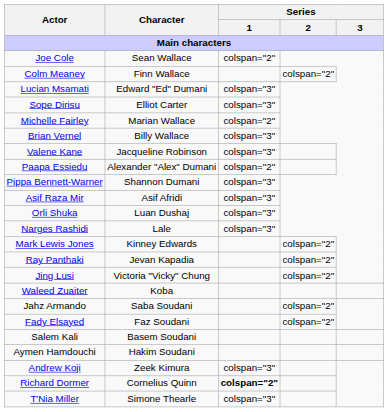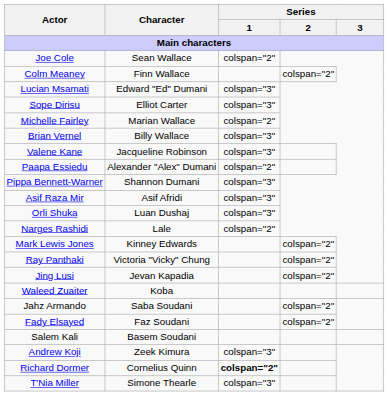(249, 228) colspan="3" -> (249, 228) colspan="2"
(162, 259) Jevan Kapadia -> (162, 259) Victoria "Vicky" Chung
(162, 275) Victoria "Vicky" Chung -> (162, 275) Jevan Kapadia
- row: (55, 352)
